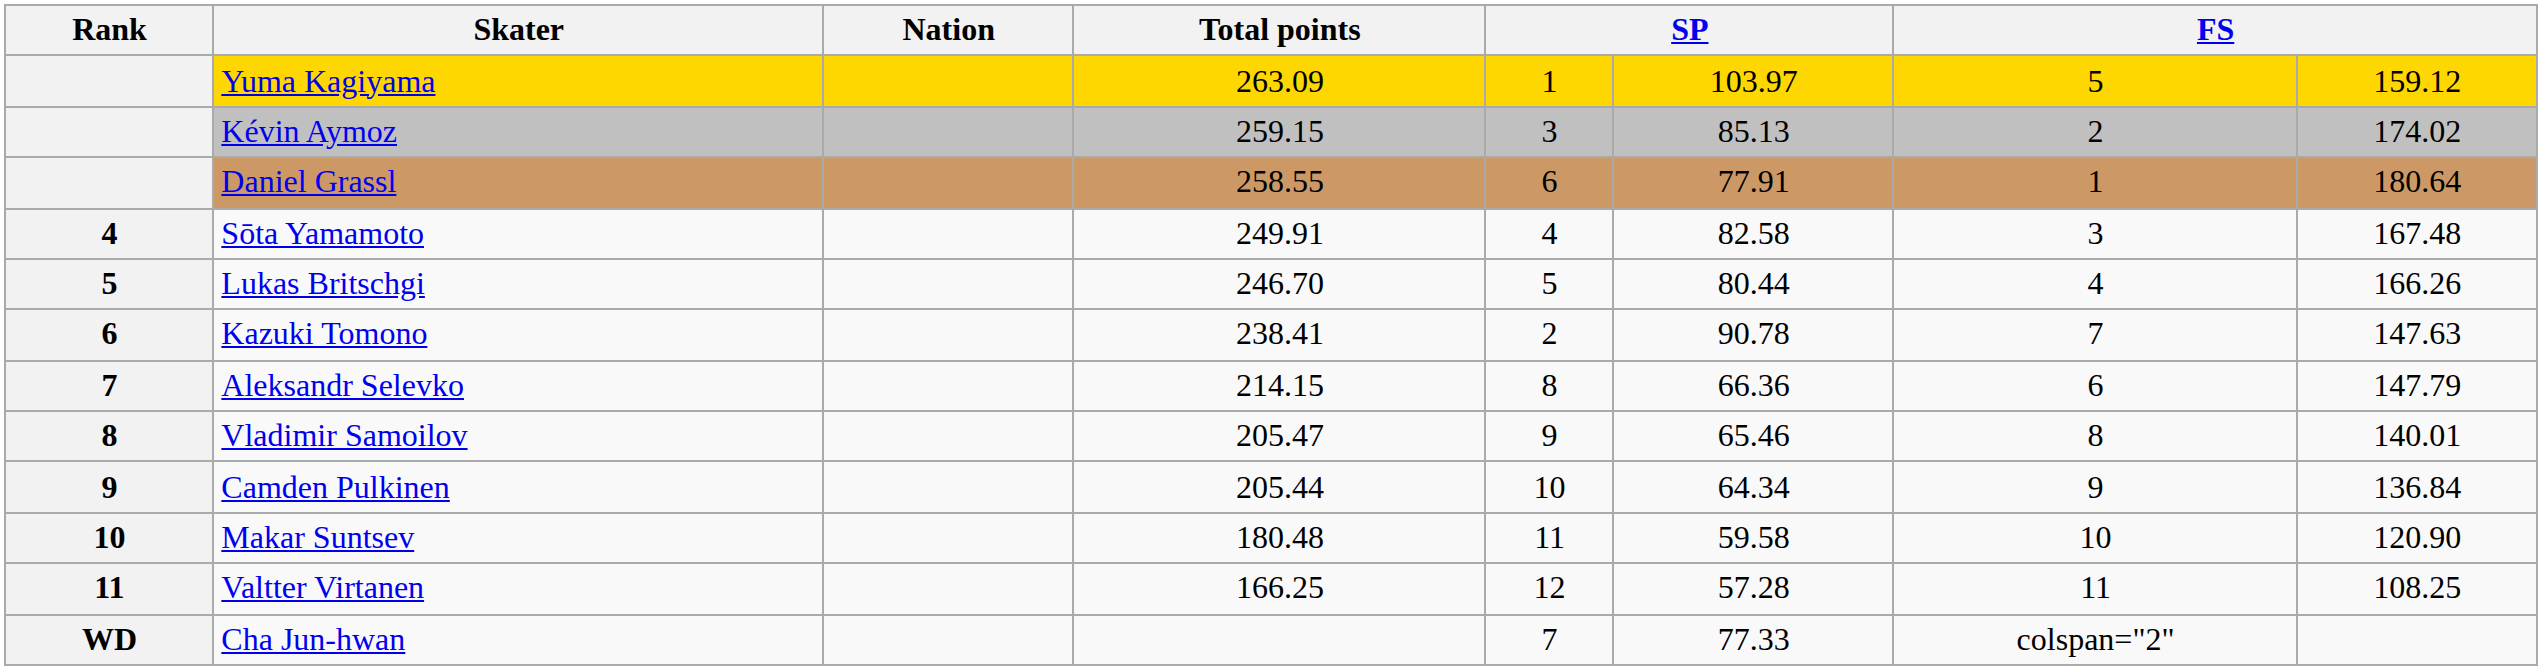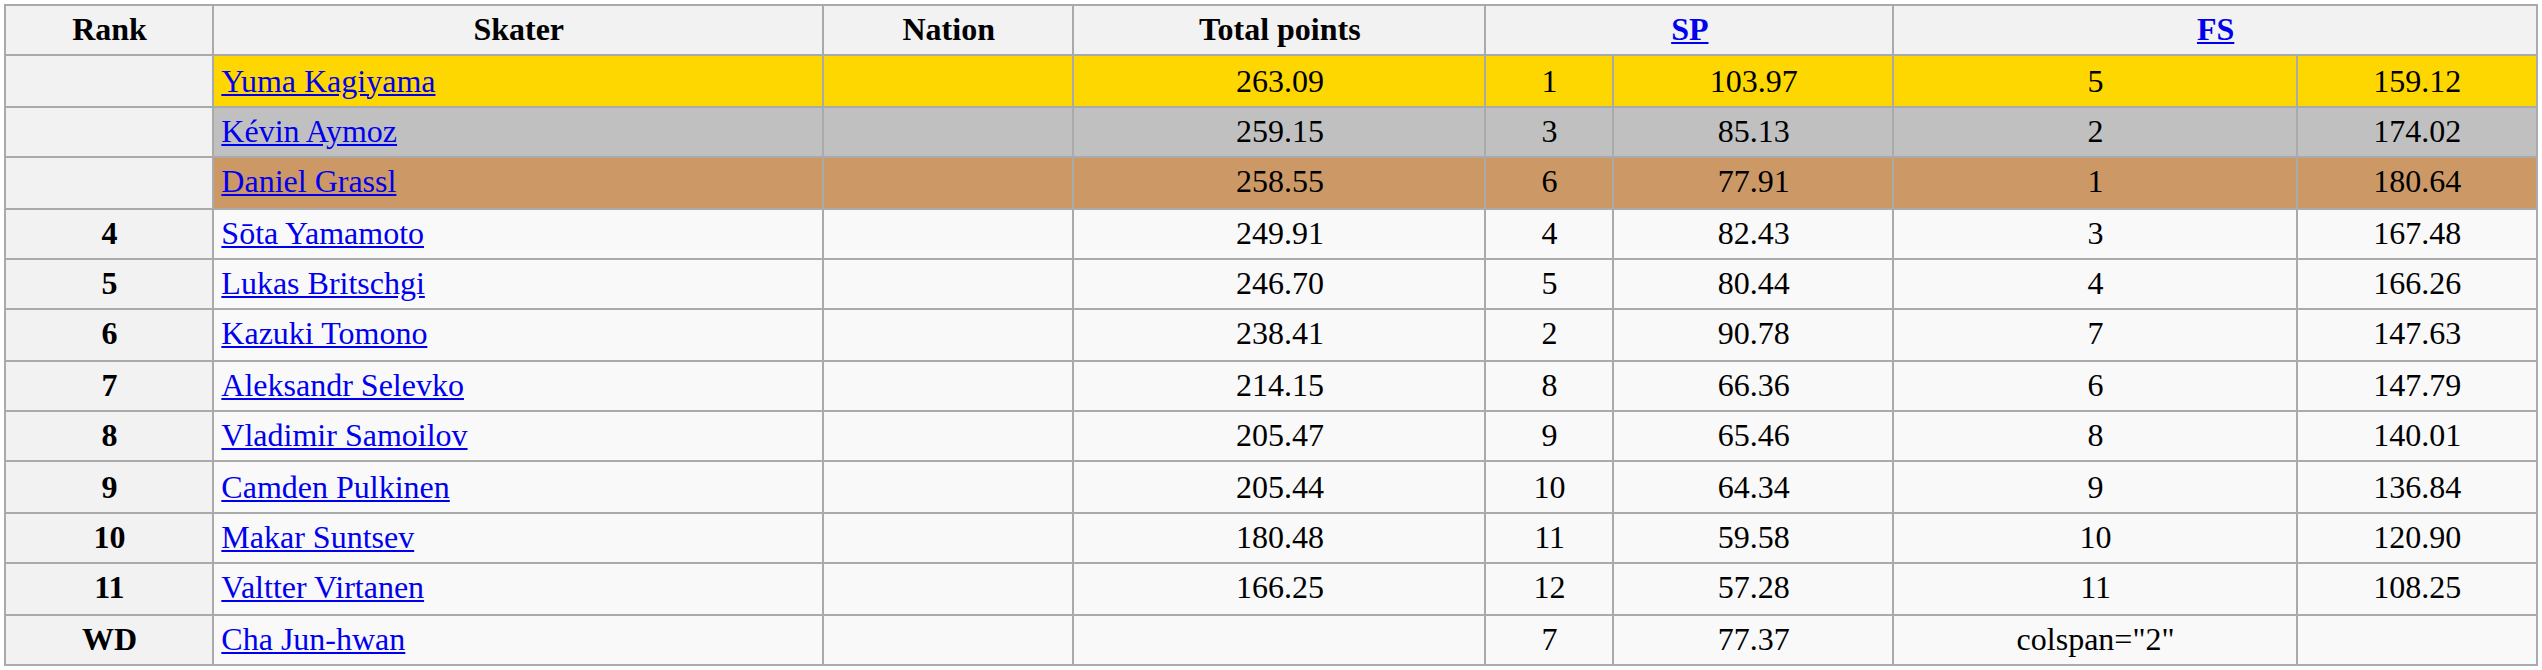(1754, 232) 82.58 -> (1754, 232) 82.43
(1754, 638) 77.33 -> (1754, 638) 77.37
